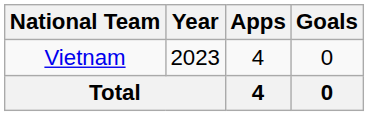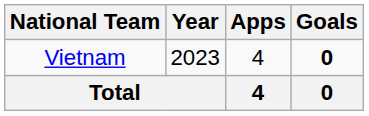(327, 57) normal -> (327, 57) bold
